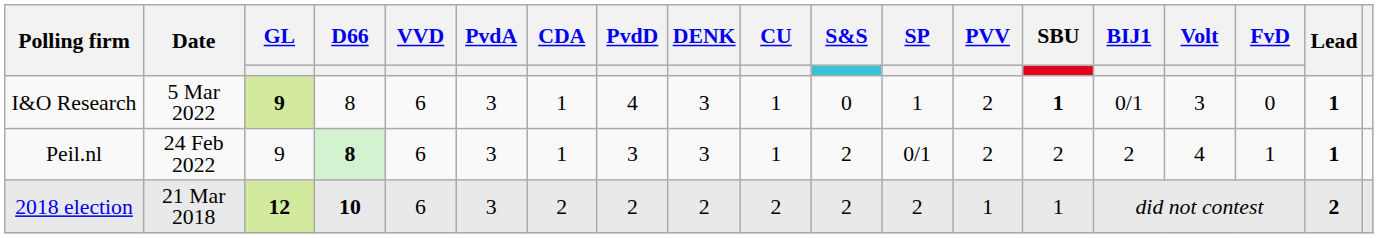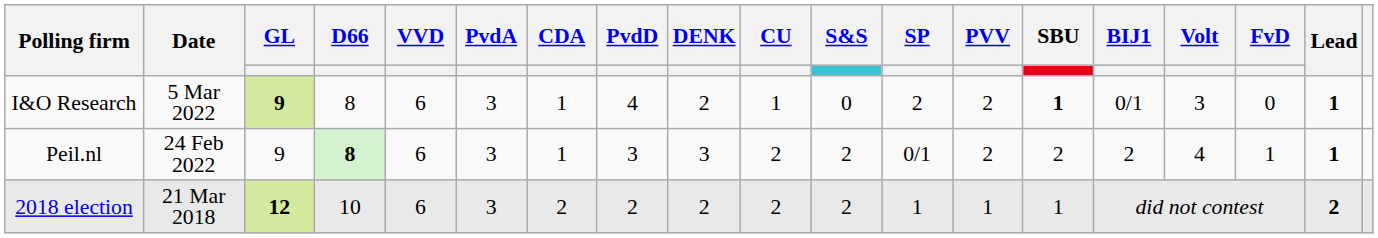(704, 102) 3 -> (704, 102) 2
(917, 102) 1 -> (917, 102) 2
(776, 154) 1 -> (776, 154) 2
(350, 207) bold -> (350, 207) normal
(917, 207) 2 -> (917, 207) 1
